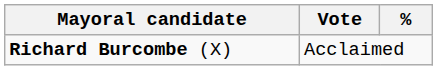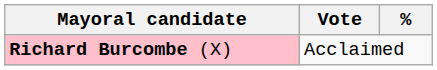(121, 50) no background -> (121, 50) pink background
